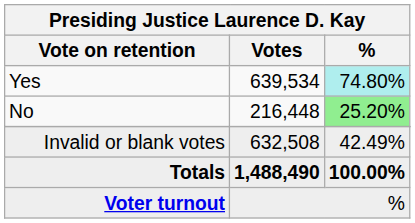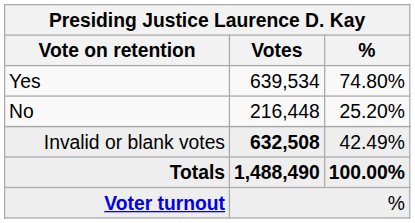(372, 81) paleturquoise background -> (372, 81) no background
(372, 112) lightgreen background -> (372, 112) no background
(285, 142) normal -> (285, 142) bold
